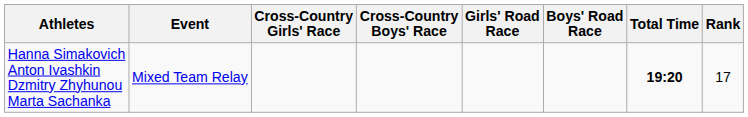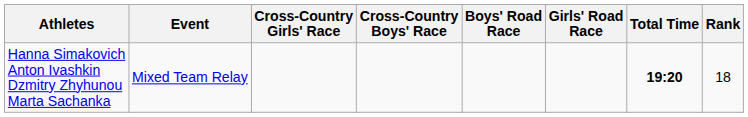columns swapped: (585, 24) <-> (502, 24)
(723, 78) 17 -> (723, 78) 18
